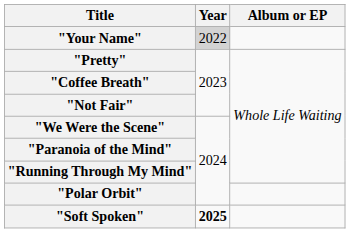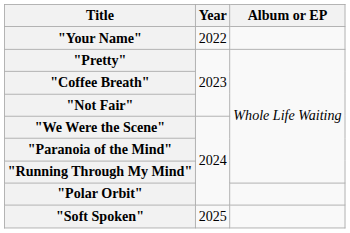(213, 37) lightgrey background -> (213, 37) no background
(213, 216) bold -> (213, 216) normal
